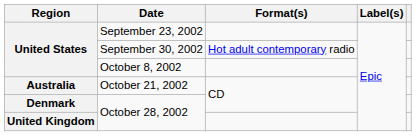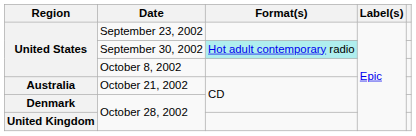(281, 49) no background -> (281, 49) paleturquoise background
